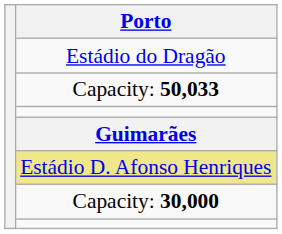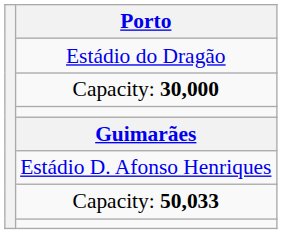(146, 89) Capacity: 50,033 -> (146, 89) Capacity: 30,000
(146, 167) khaki background -> (146, 167) no background
(146, 201) Capacity: 30,000 -> (146, 201) Capacity: 50,033
